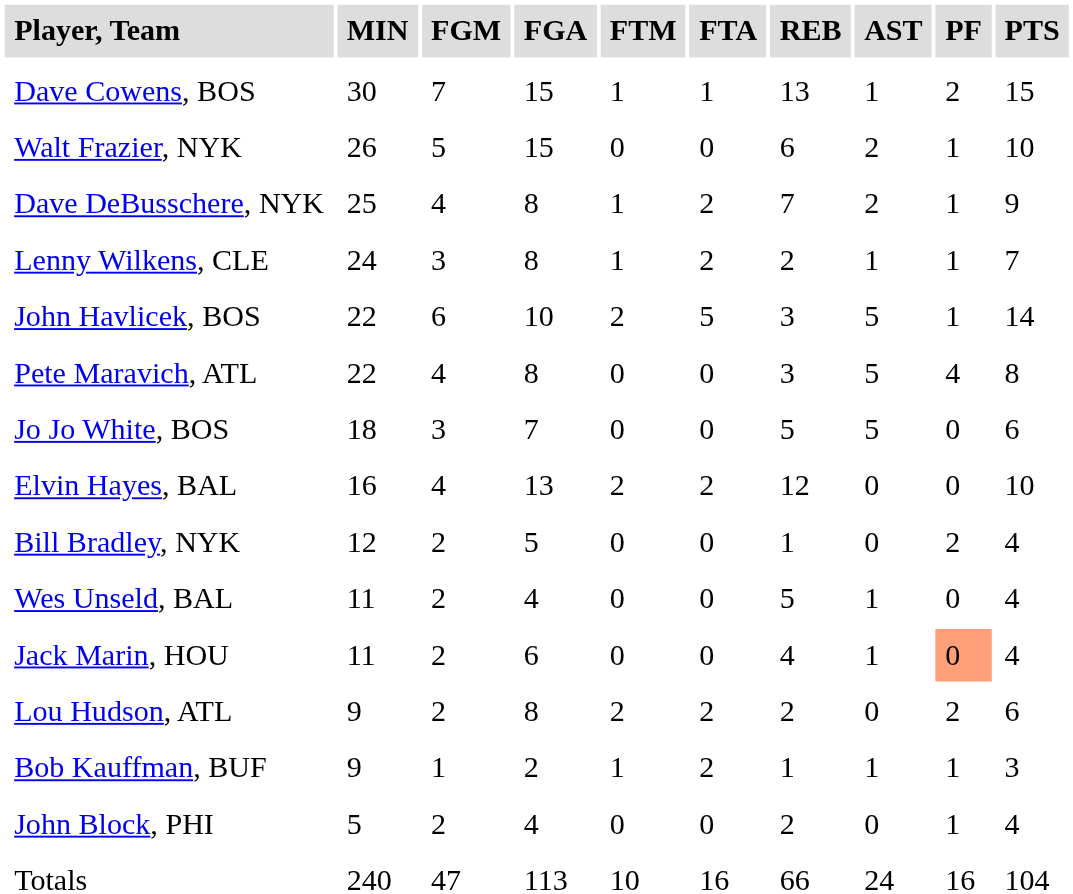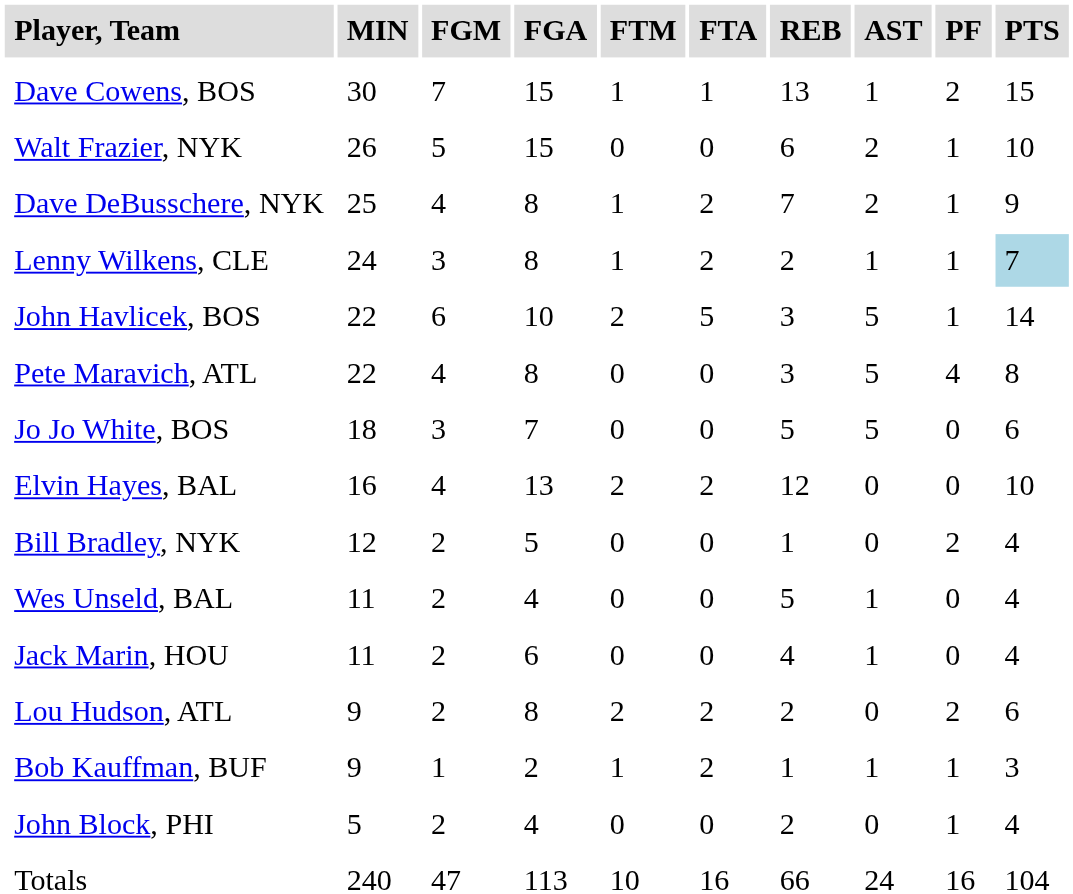(1012, 260) no background -> (1012, 260) lightblue background
(953, 654) lightsalmon background -> (953, 654) no background
